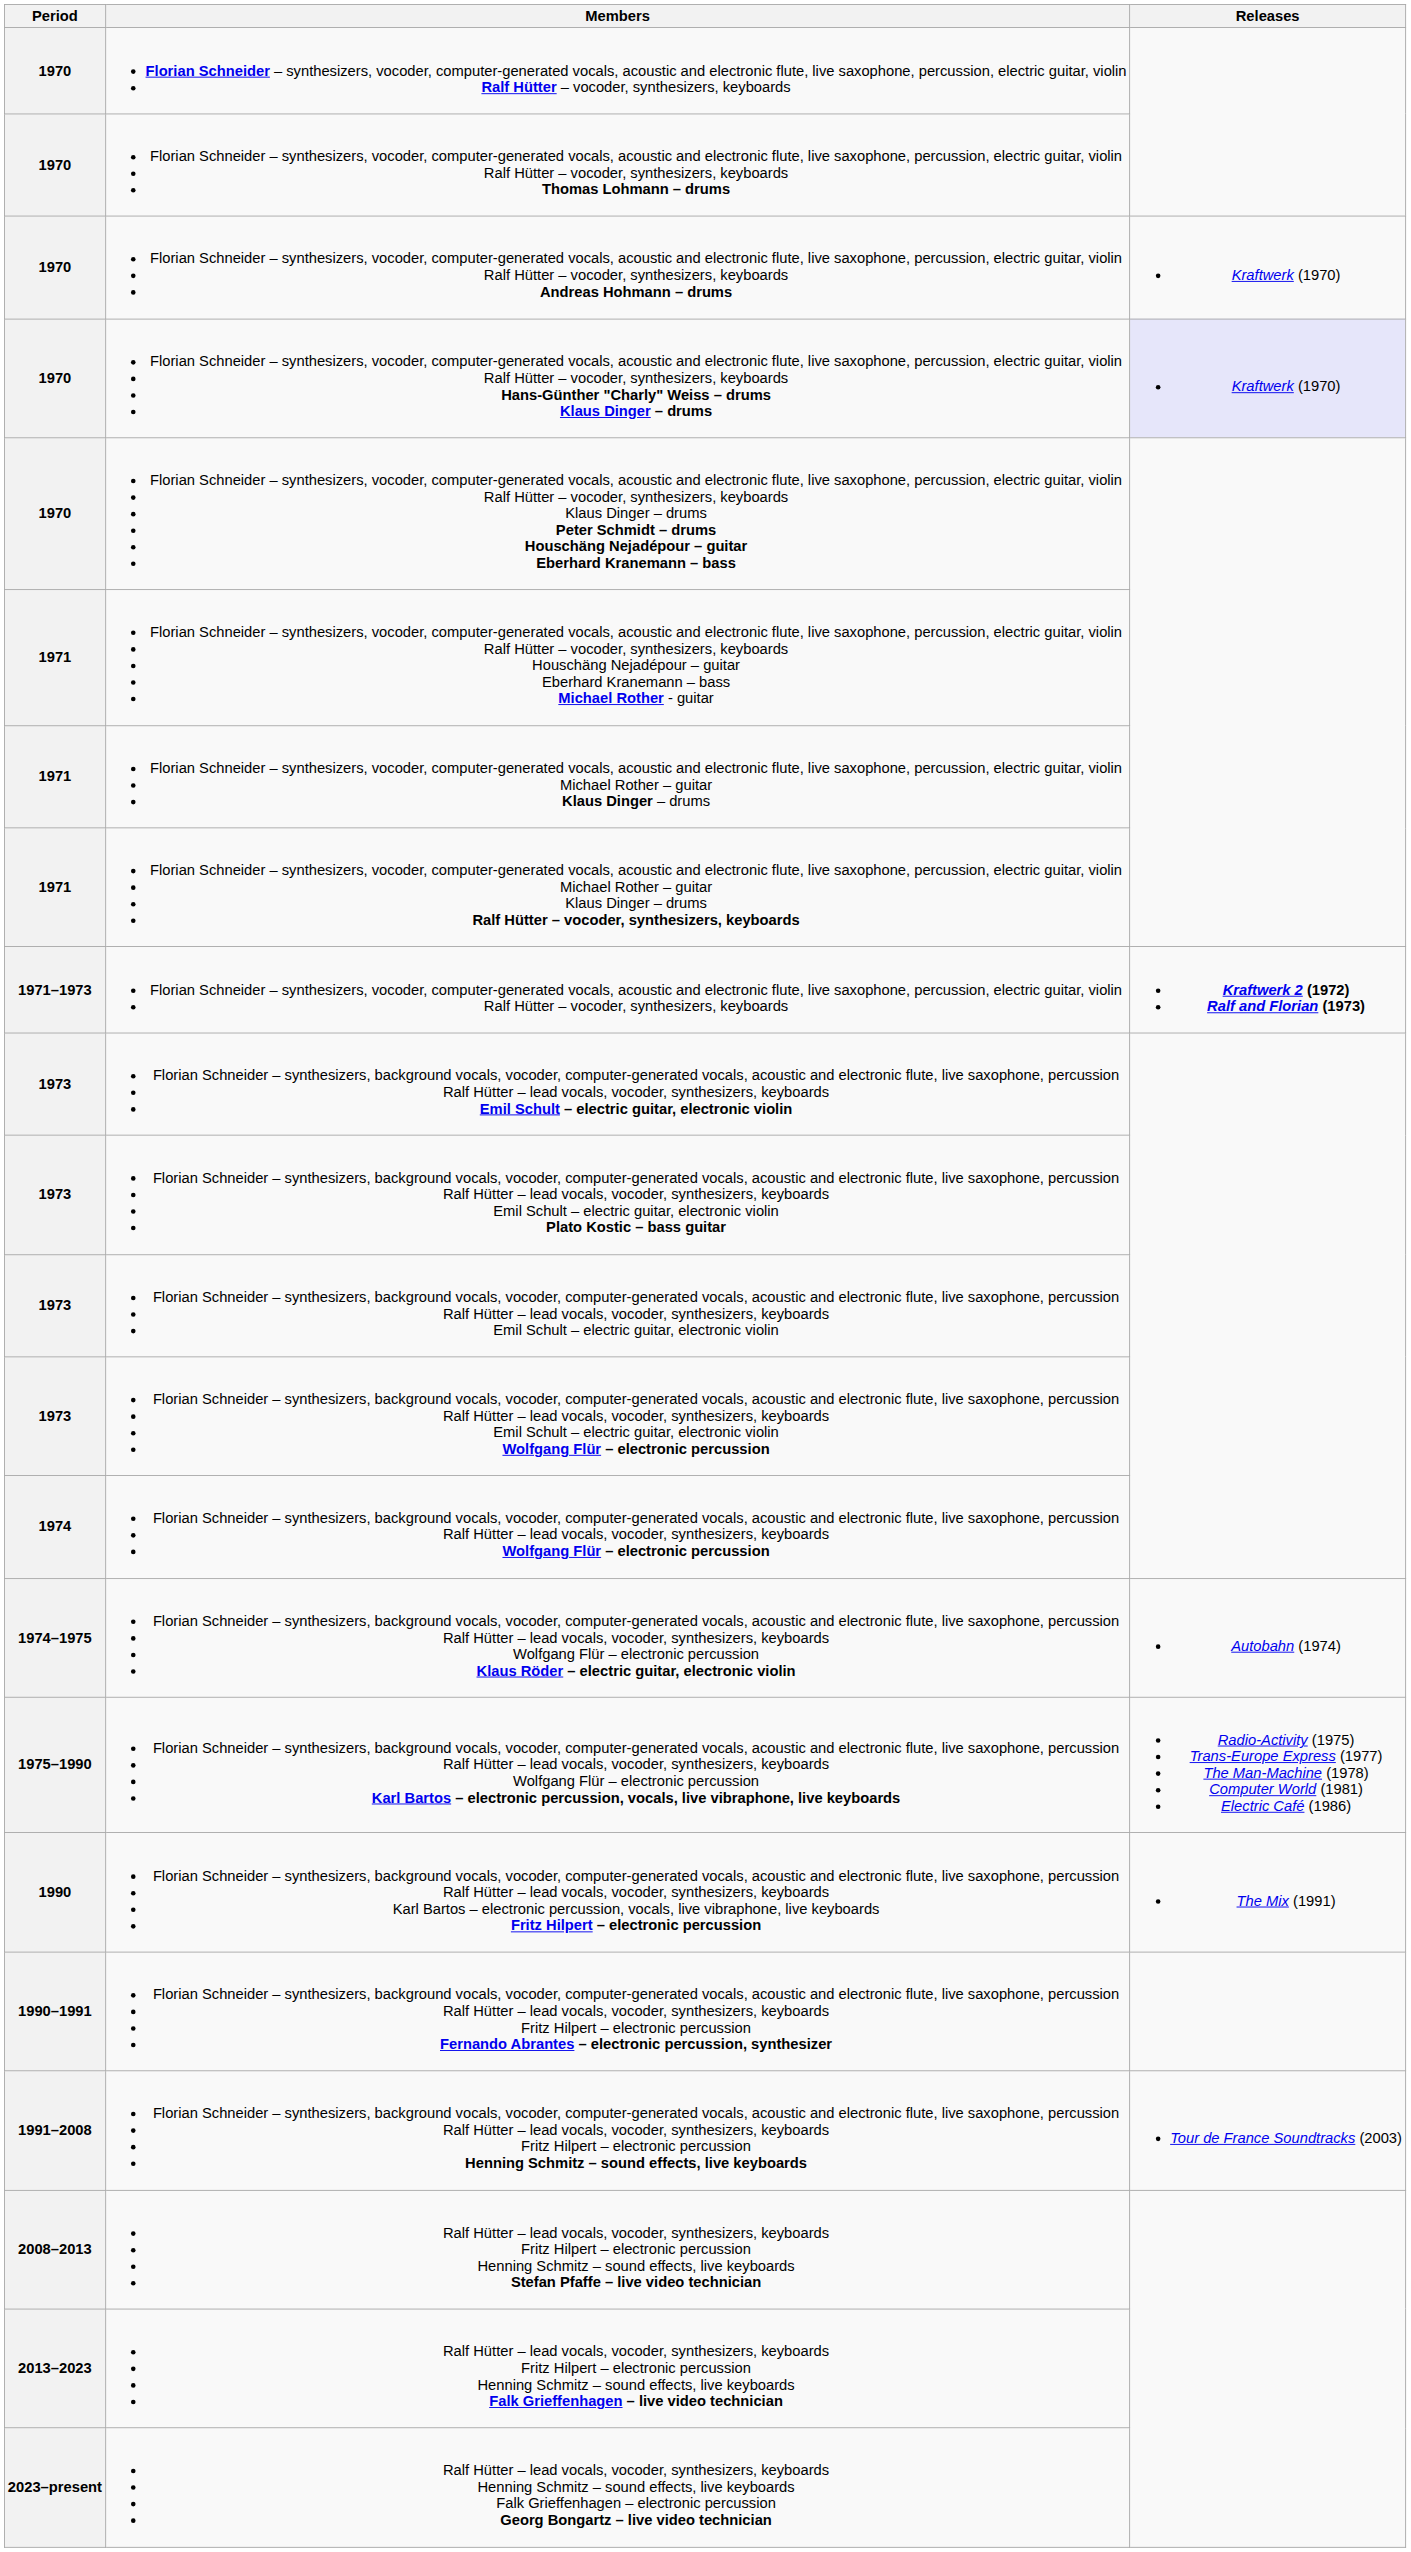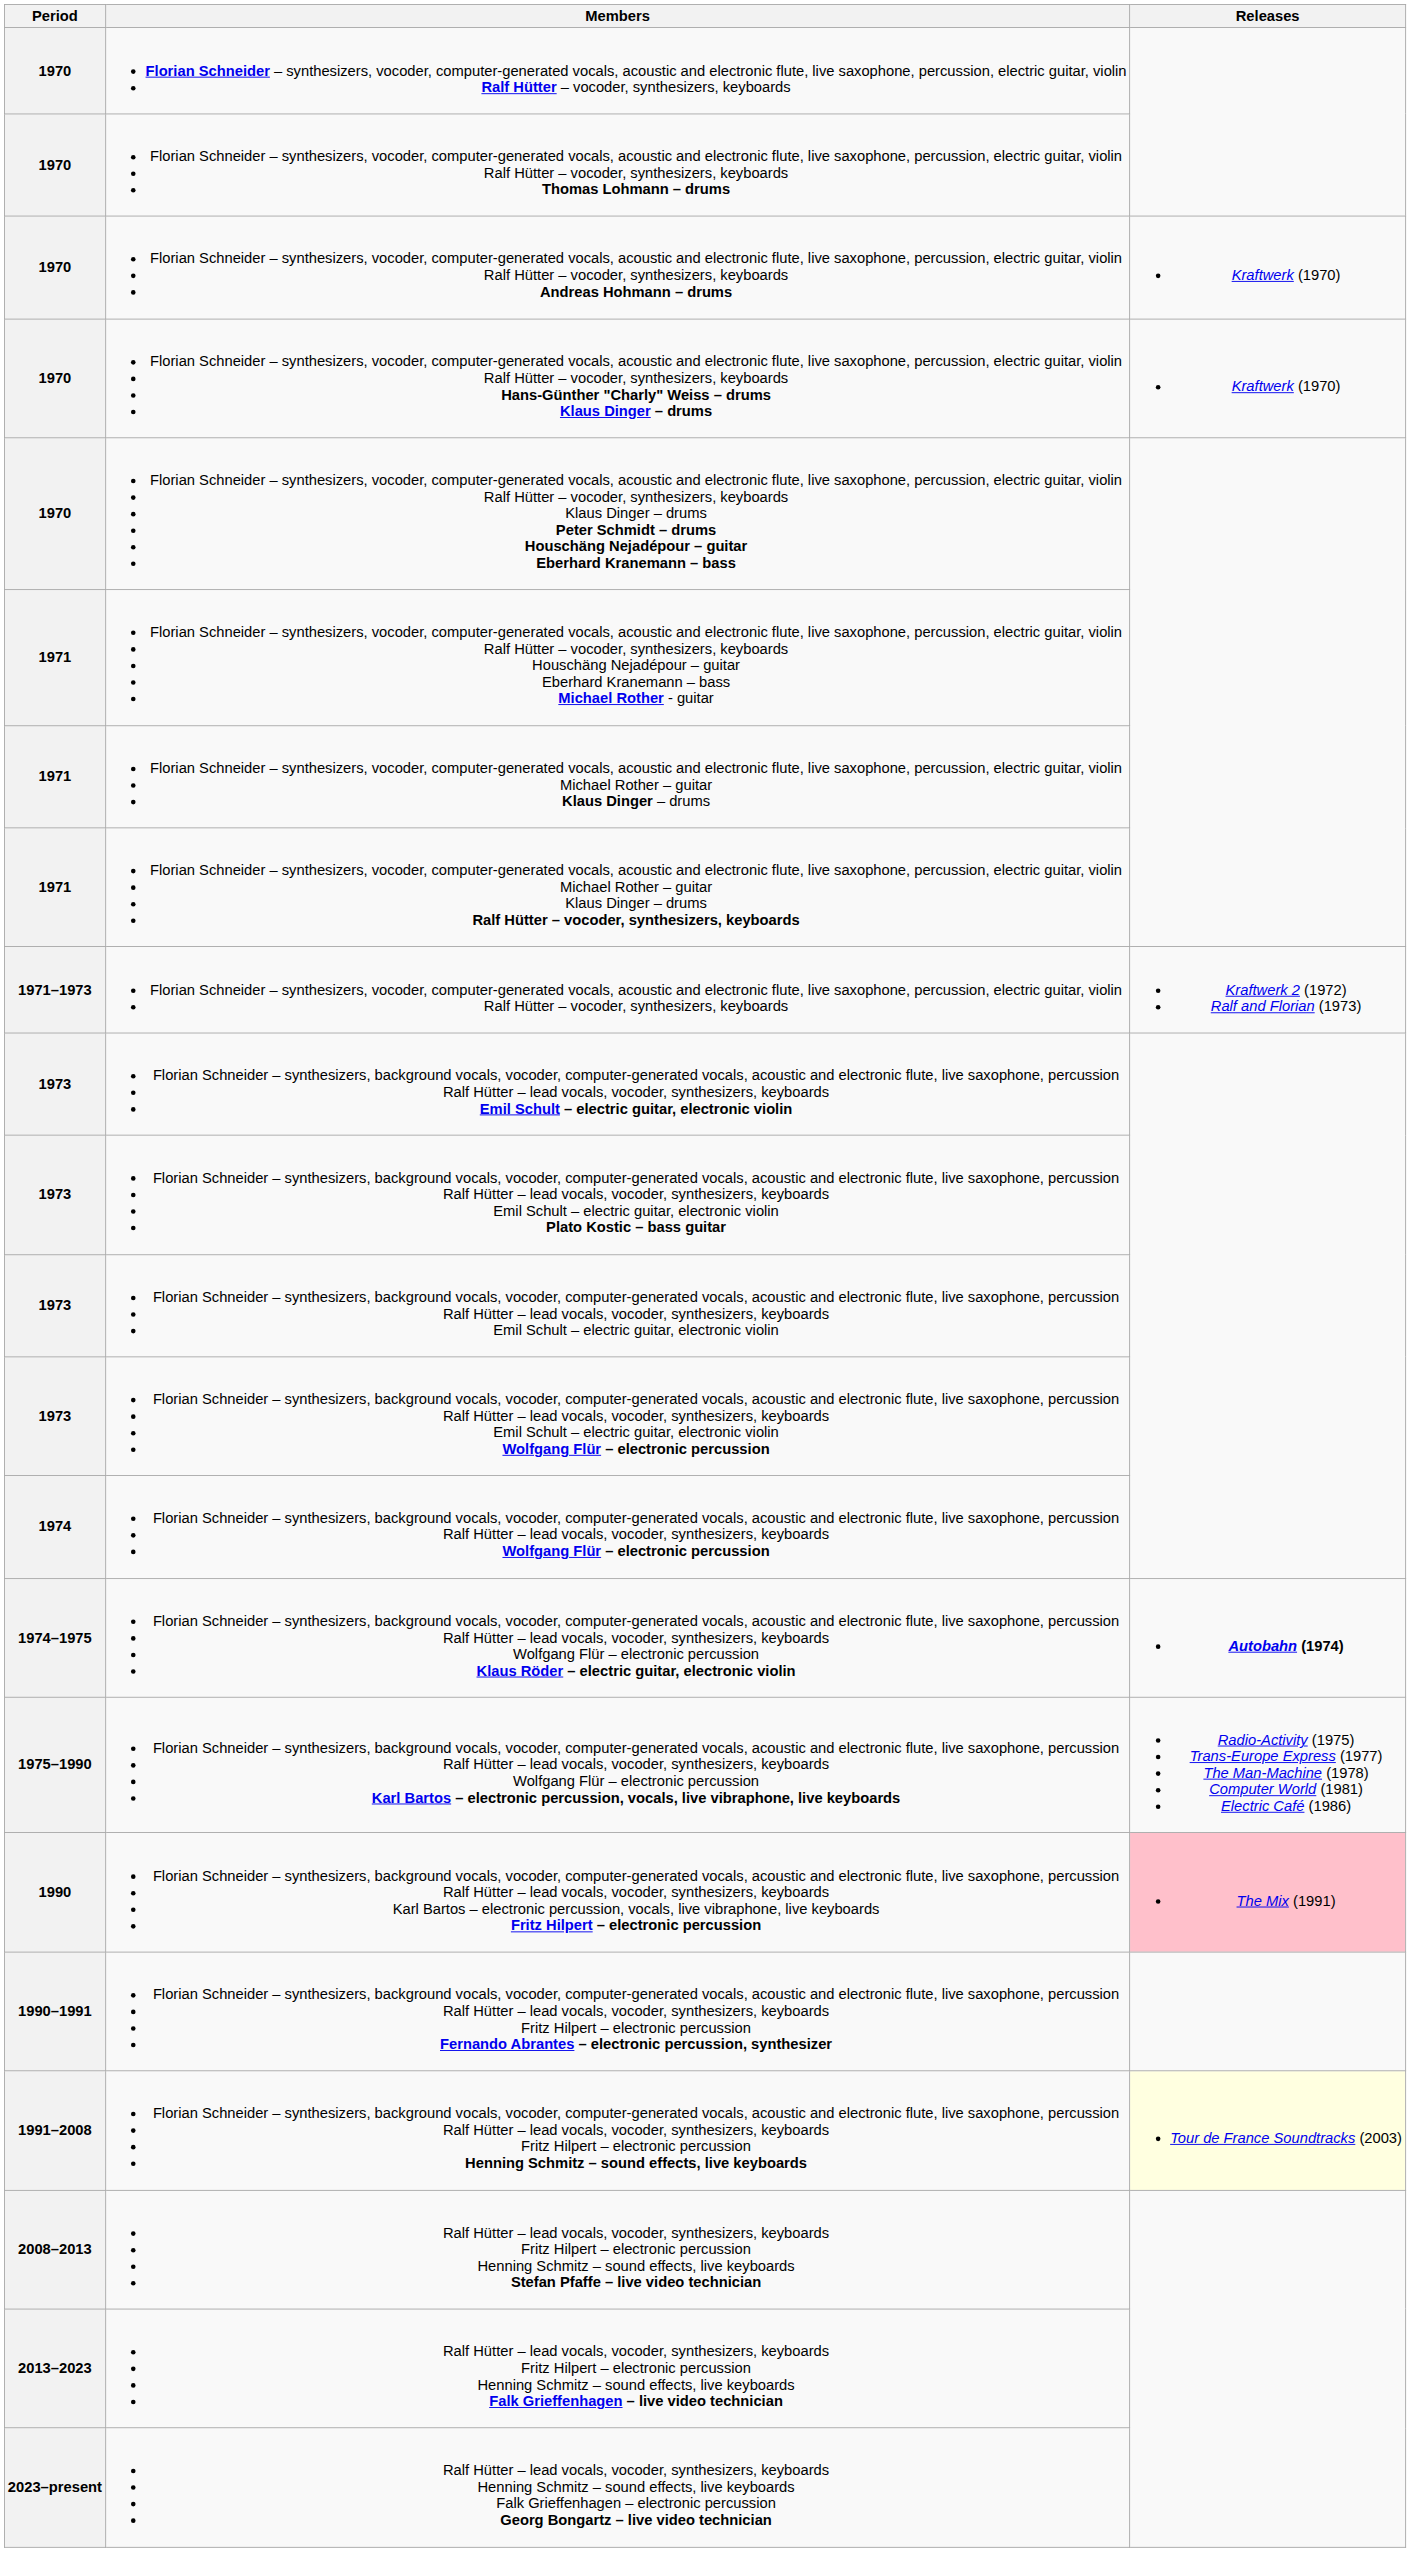(1268, 386) lavender background -> (1268, 386) no background
(1268, 998) bold -> (1268, 998) normal
(1268, 1646) normal -> (1268, 1646) bold
(1268, 1901) no background -> (1268, 1901) pink background
(1268, 2139) no background -> (1268, 2139) lightyellow background
